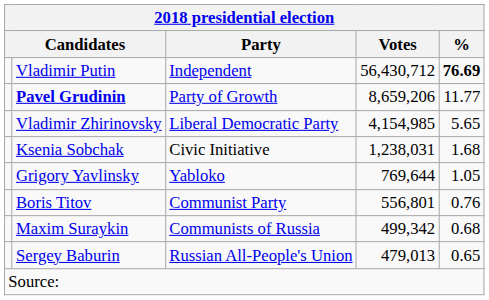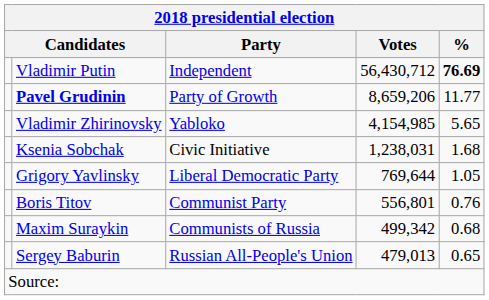(254, 123) Liberal Democratic Party -> (197, 123) Yabloko
(197, 176) Yabloko -> (254, 176) Liberal Democratic Party
